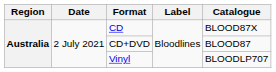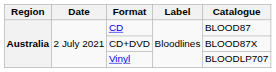(231, 28) BLOOD87X -> (228, 28) BLOOD87
(228, 43) BLOOD87 -> (231, 43) BLOOD87X
